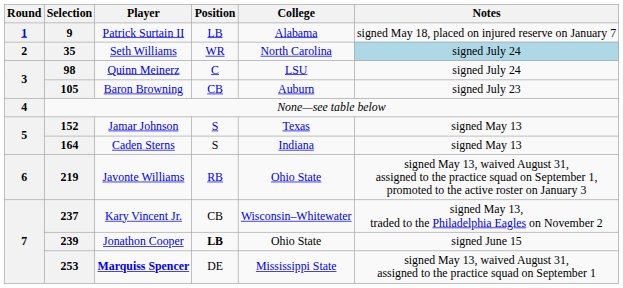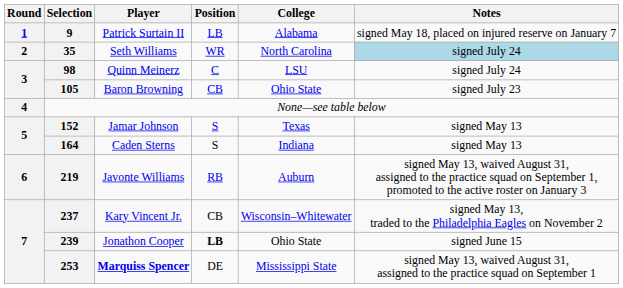(296, 88) Auburn -> (296, 88) Ohio State
(296, 177) Ohio State -> (296, 177) Auburn
